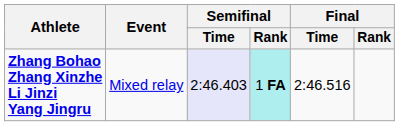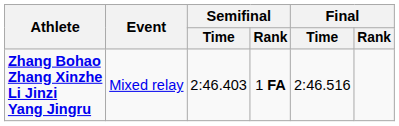(219, 85) lavender background -> (219, 85) no background
(270, 85) paleturquoise background -> (270, 85) no background
